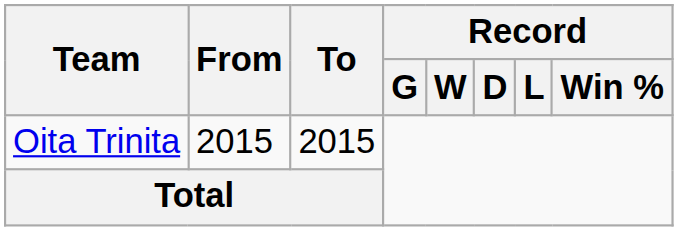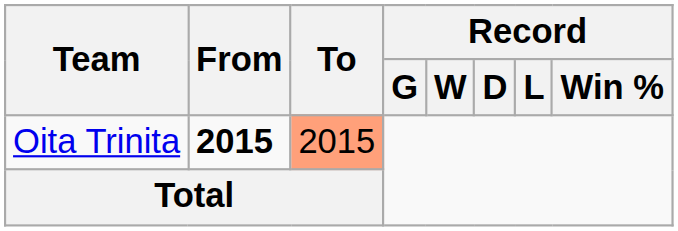(235, 141) normal -> (235, 141) bold
(337, 141) no background -> (337, 141) lightsalmon background
